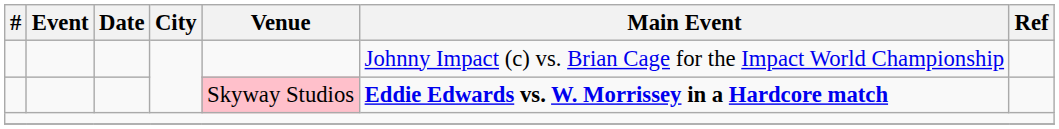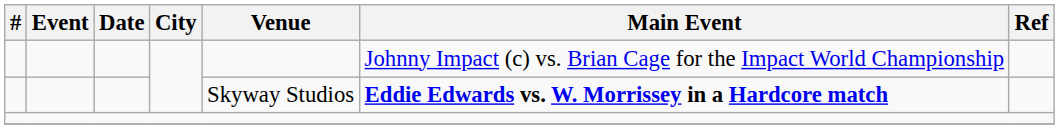(281, 94) pink background -> (281, 94) no background
